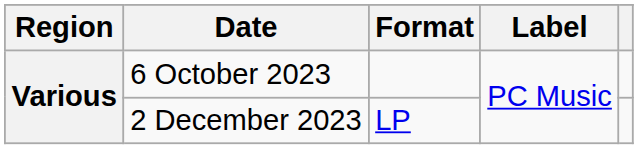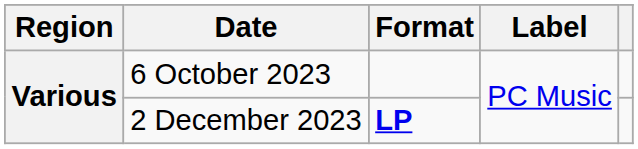(393, 119) normal -> (394, 119) bold
